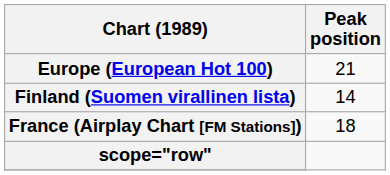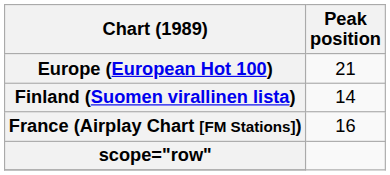(345, 126) 18 -> (345, 126) 16
